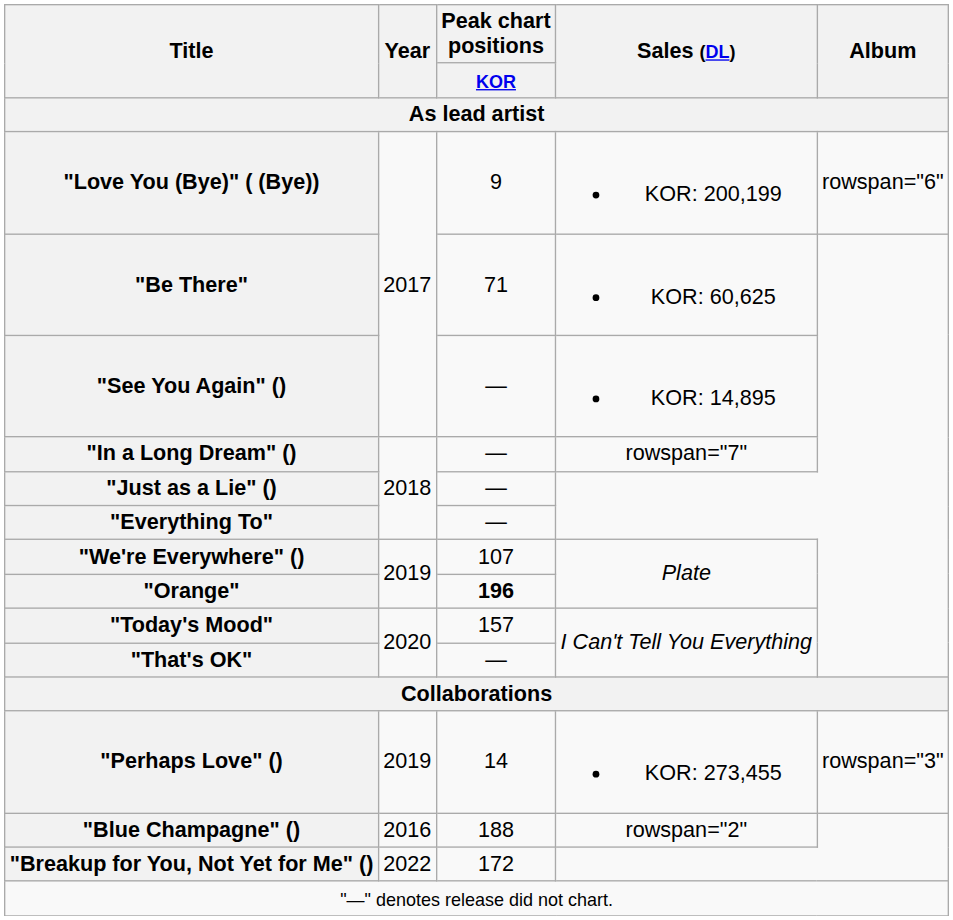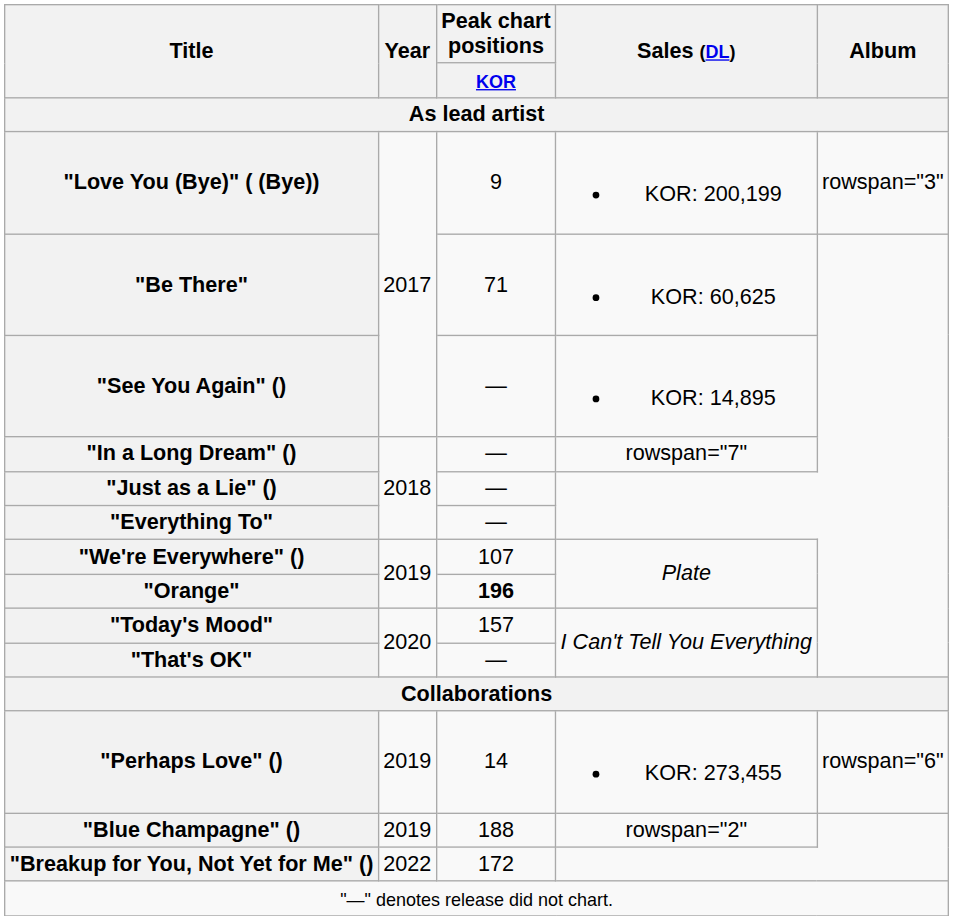(883, 182) rowspan="6" -> (883, 182) rowspan="3"
(883, 761) rowspan="3" -> (883, 761) rowspan="6"
(407, 829) 2016 -> (407, 829) 2019
